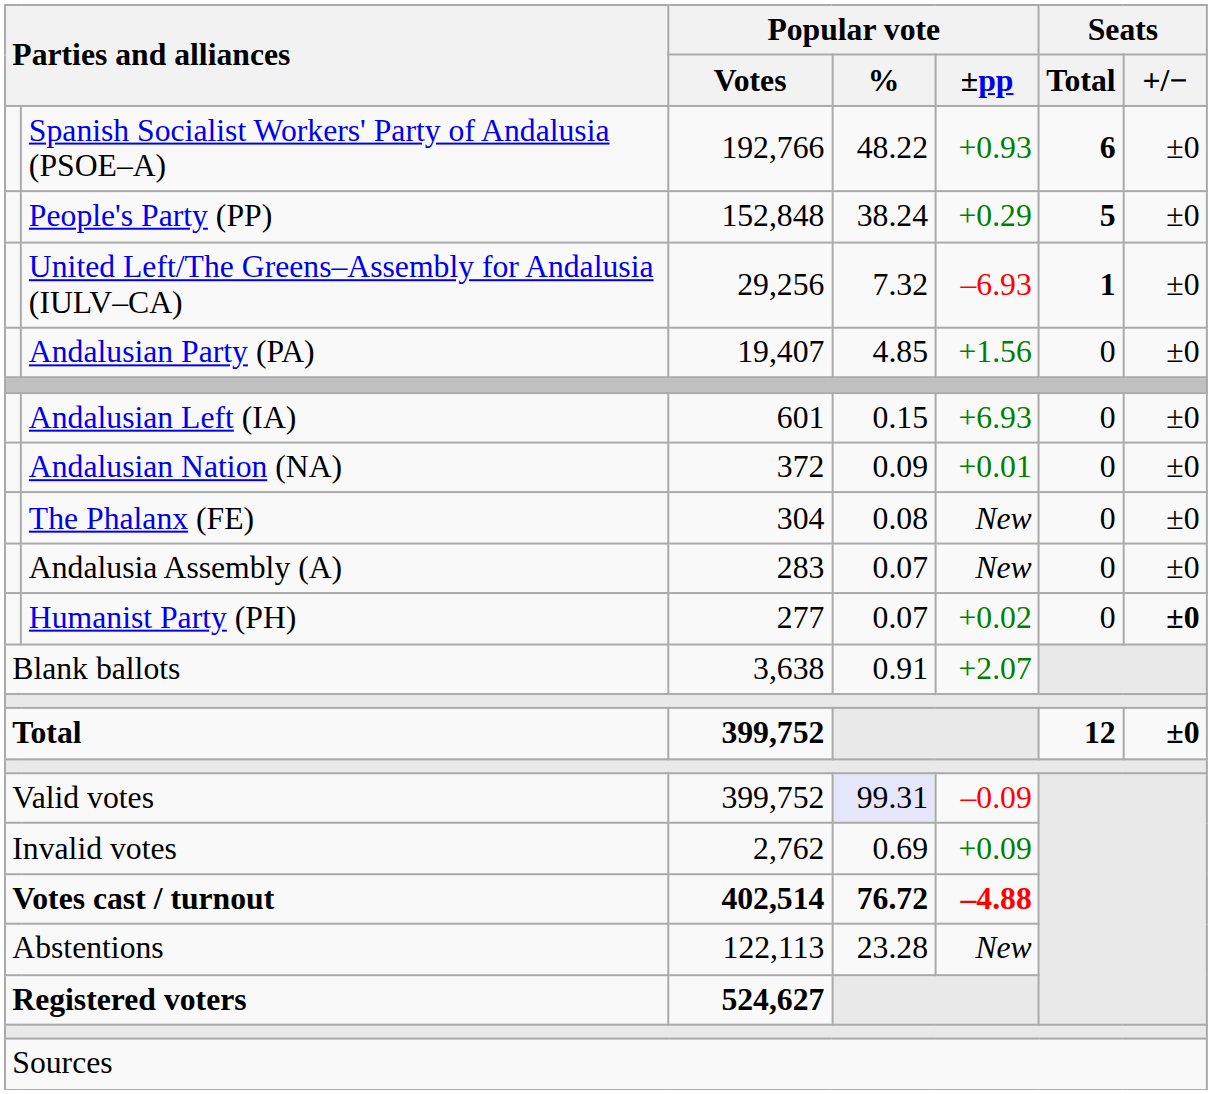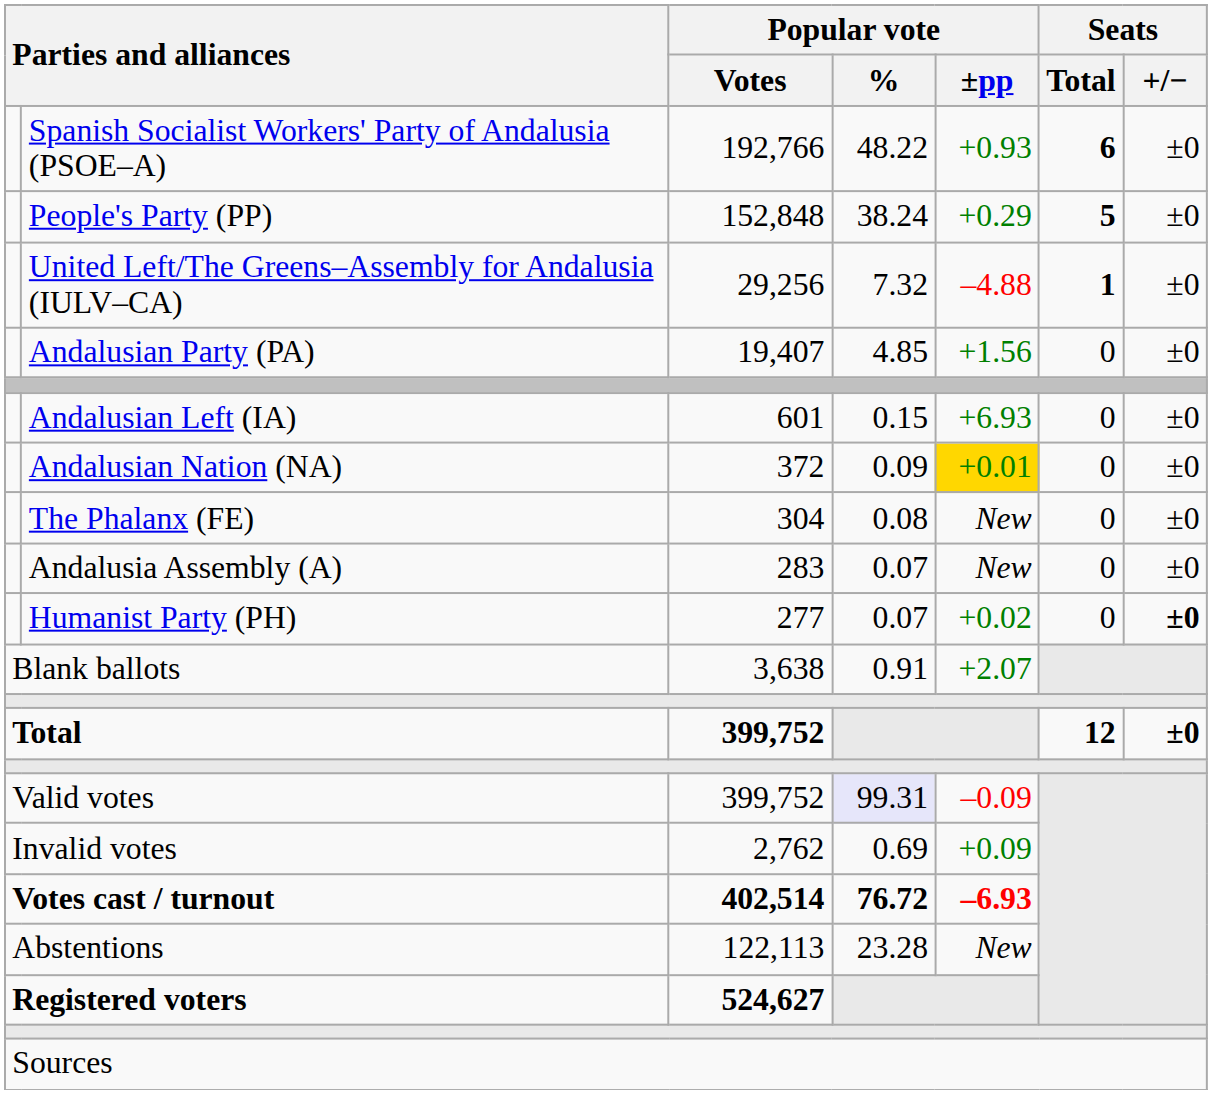(996, 284) –6.93 -> (996, 284) –4.88
(995, 467) no background -> (995, 467) gold background
(996, 898) –4.88 -> (996, 898) –6.93
